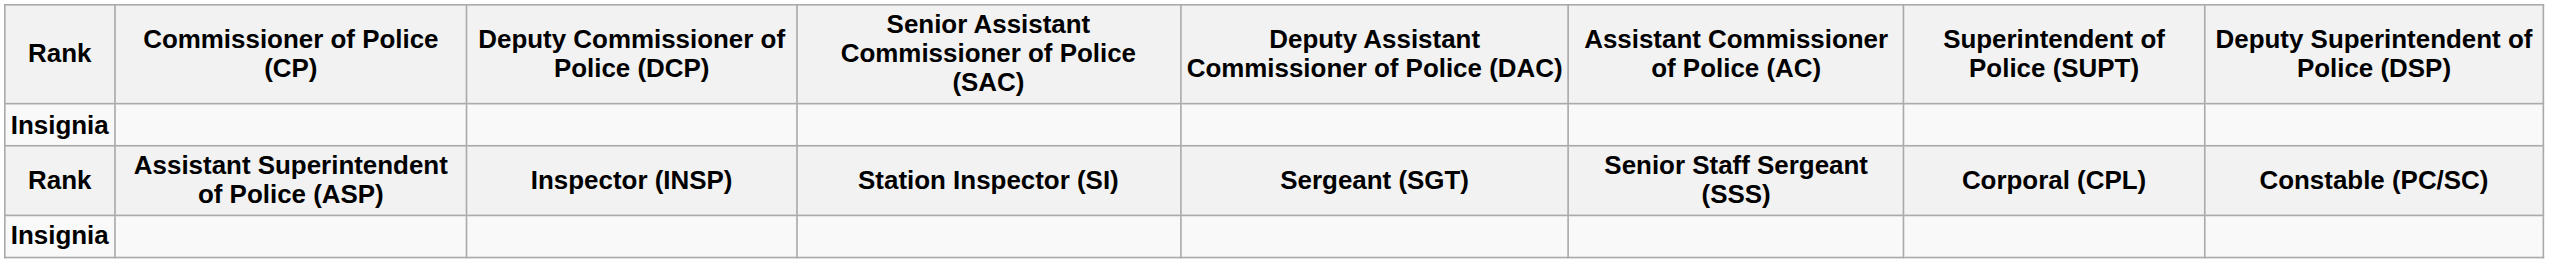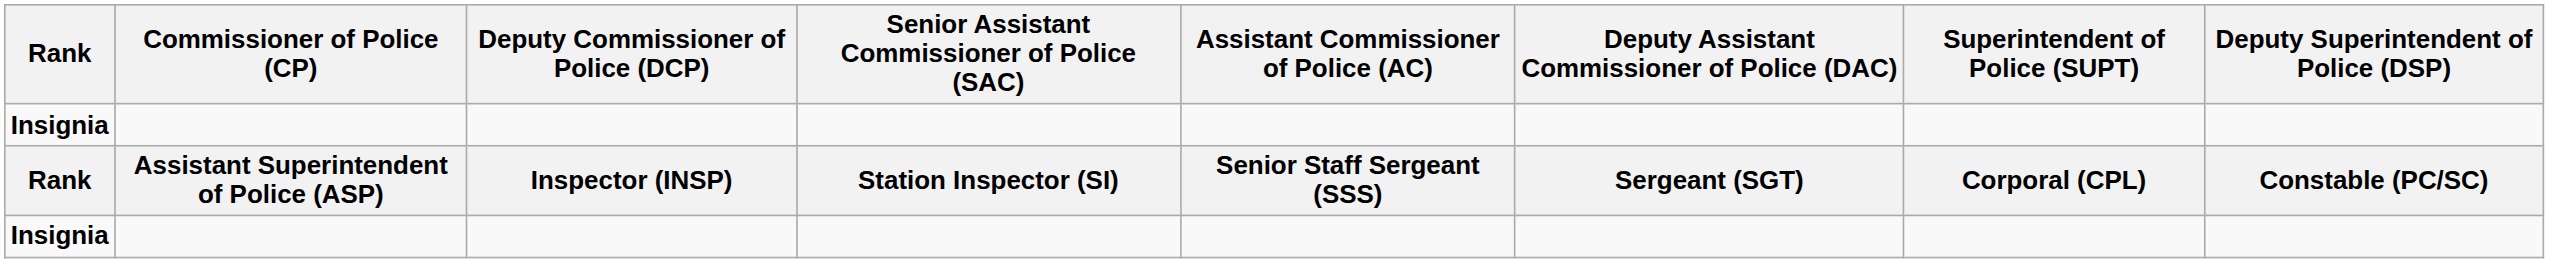columns swapped: (1736, 54) <-> (1375, 54)
